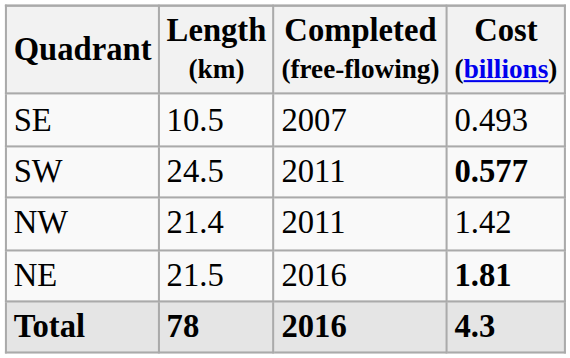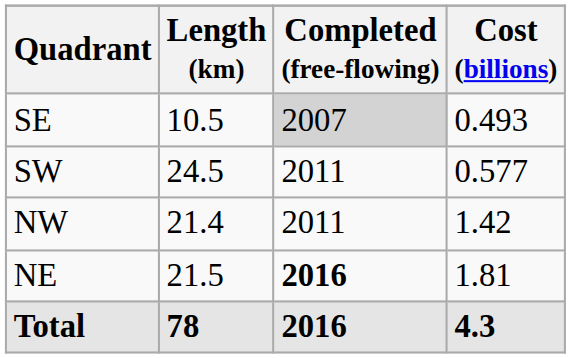(314, 119) no background -> (314, 119) lightgrey background
(491, 171) bold -> (491, 171) normal
(314, 274) normal -> (314, 274) bold
(483, 274) bold -> (483, 274) normal
